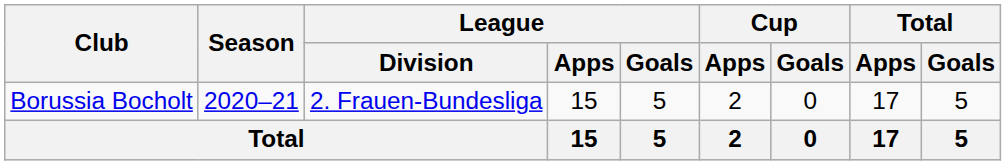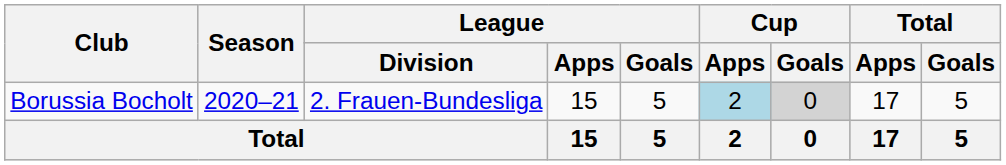(735, 100) no background -> (735, 100) lightblue background
(810, 100) no background -> (810, 100) lightgrey background
